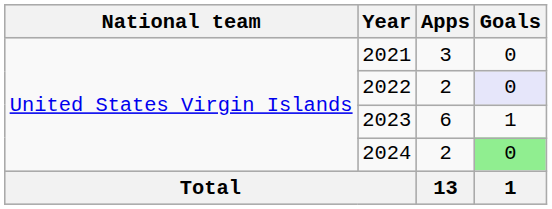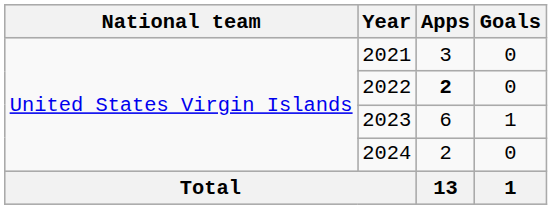(446, 88) normal -> (446, 88) bold
(510, 88) lavender background -> (510, 88) no background
(510, 154) lightgreen background -> (510, 154) no background
